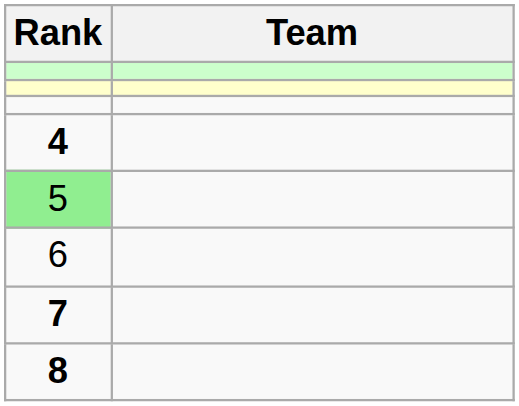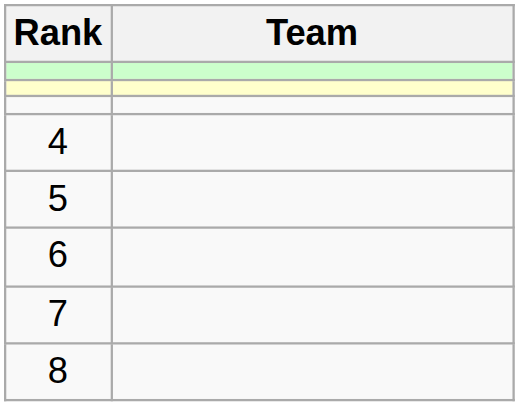(58, 141) bold -> (58, 141) normal
(58, 198) lightgreen background -> (58, 198) no background
(58, 313) bold -> (58, 313) normal
(58, 371) bold -> (58, 371) normal
